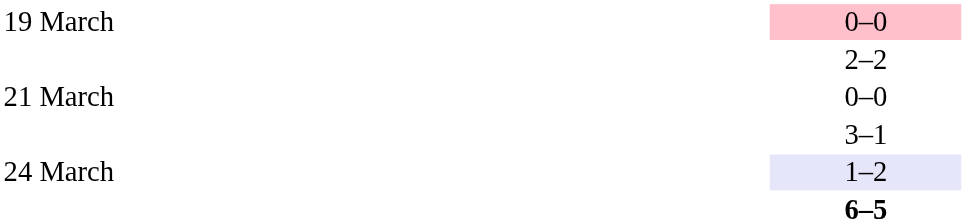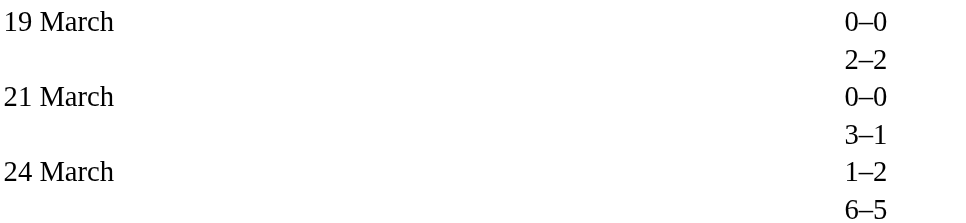(866, 21) pink background -> (866, 21) no background
(866, 172) lavender background -> (866, 172) no background
(866, 209) bold -> (866, 209) normal
